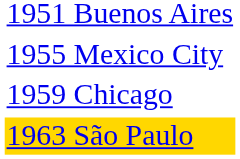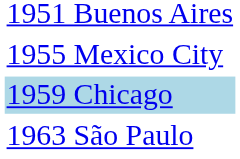(90, 94) no background -> (90, 94) lightblue background
(100, 135) gold background -> (100, 135) no background
